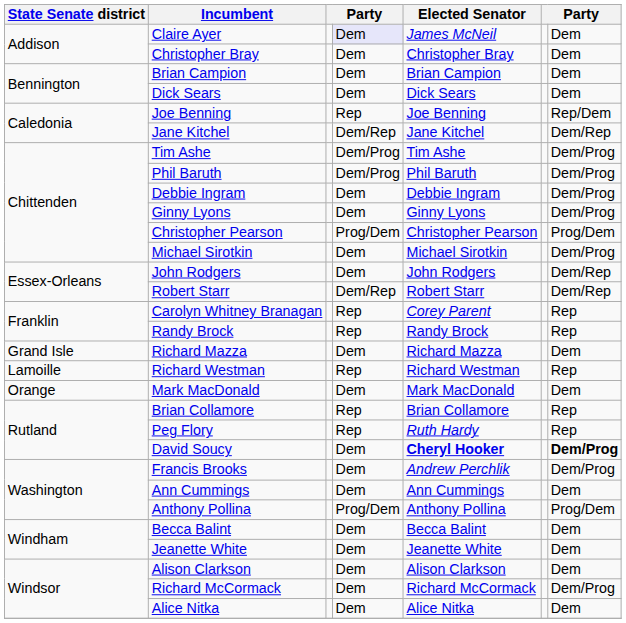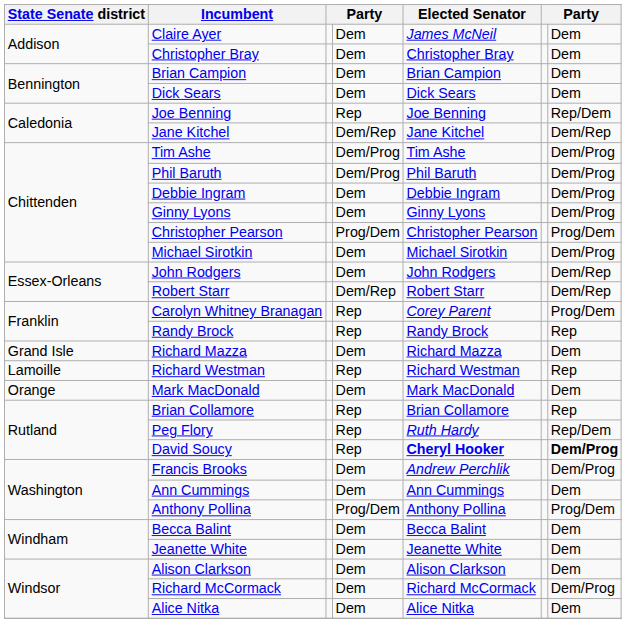(351, 34) lavender background -> (351, 34) no background
(564, 311) Rep -> (583, 311) Prog/Dem
(564, 430) Rep -> (581, 430) Rep/Dem
(351, 450) Dem -> (349, 450) Rep
